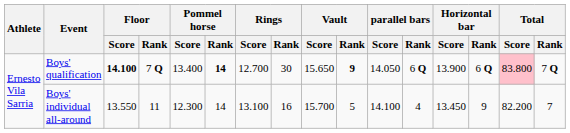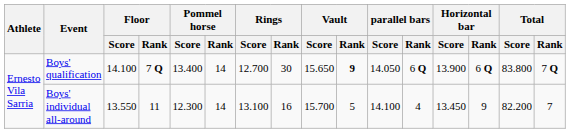(122, 69) bold -> (122, 69) normal
(220, 69) bold -> (220, 69) normal
(517, 69) pink background -> (517, 69) no background
